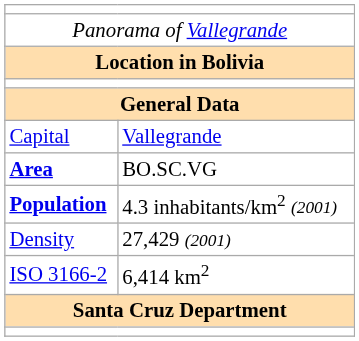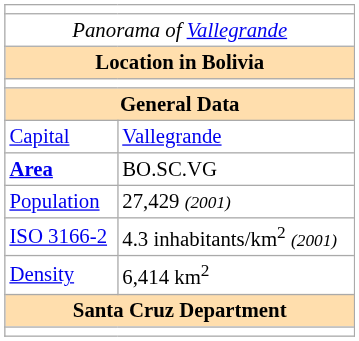(58, 204) bold -> (54, 201) normal
(230, 204) 4.3 inhabitants/km2 (2001) -> (177, 201) 27,429 (2001)
(42, 239) Density -> (58, 236) ISO 3166-2
(177, 239) 27,429 (2001) -> (230, 236) 4.3 inhabitants/km2 (2001)
(58, 274) ISO 3166-2 -> (42, 274) Density
